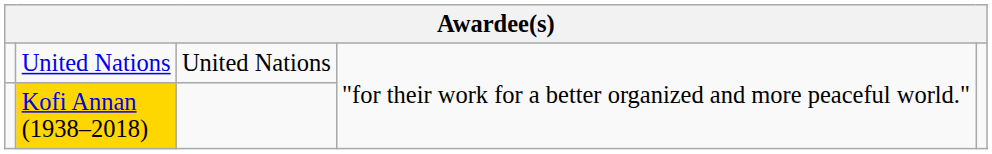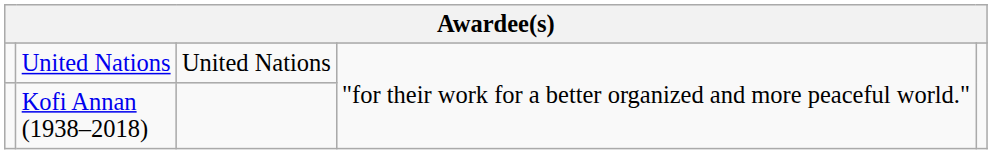(85, 115) gold background -> (85, 115) no background
